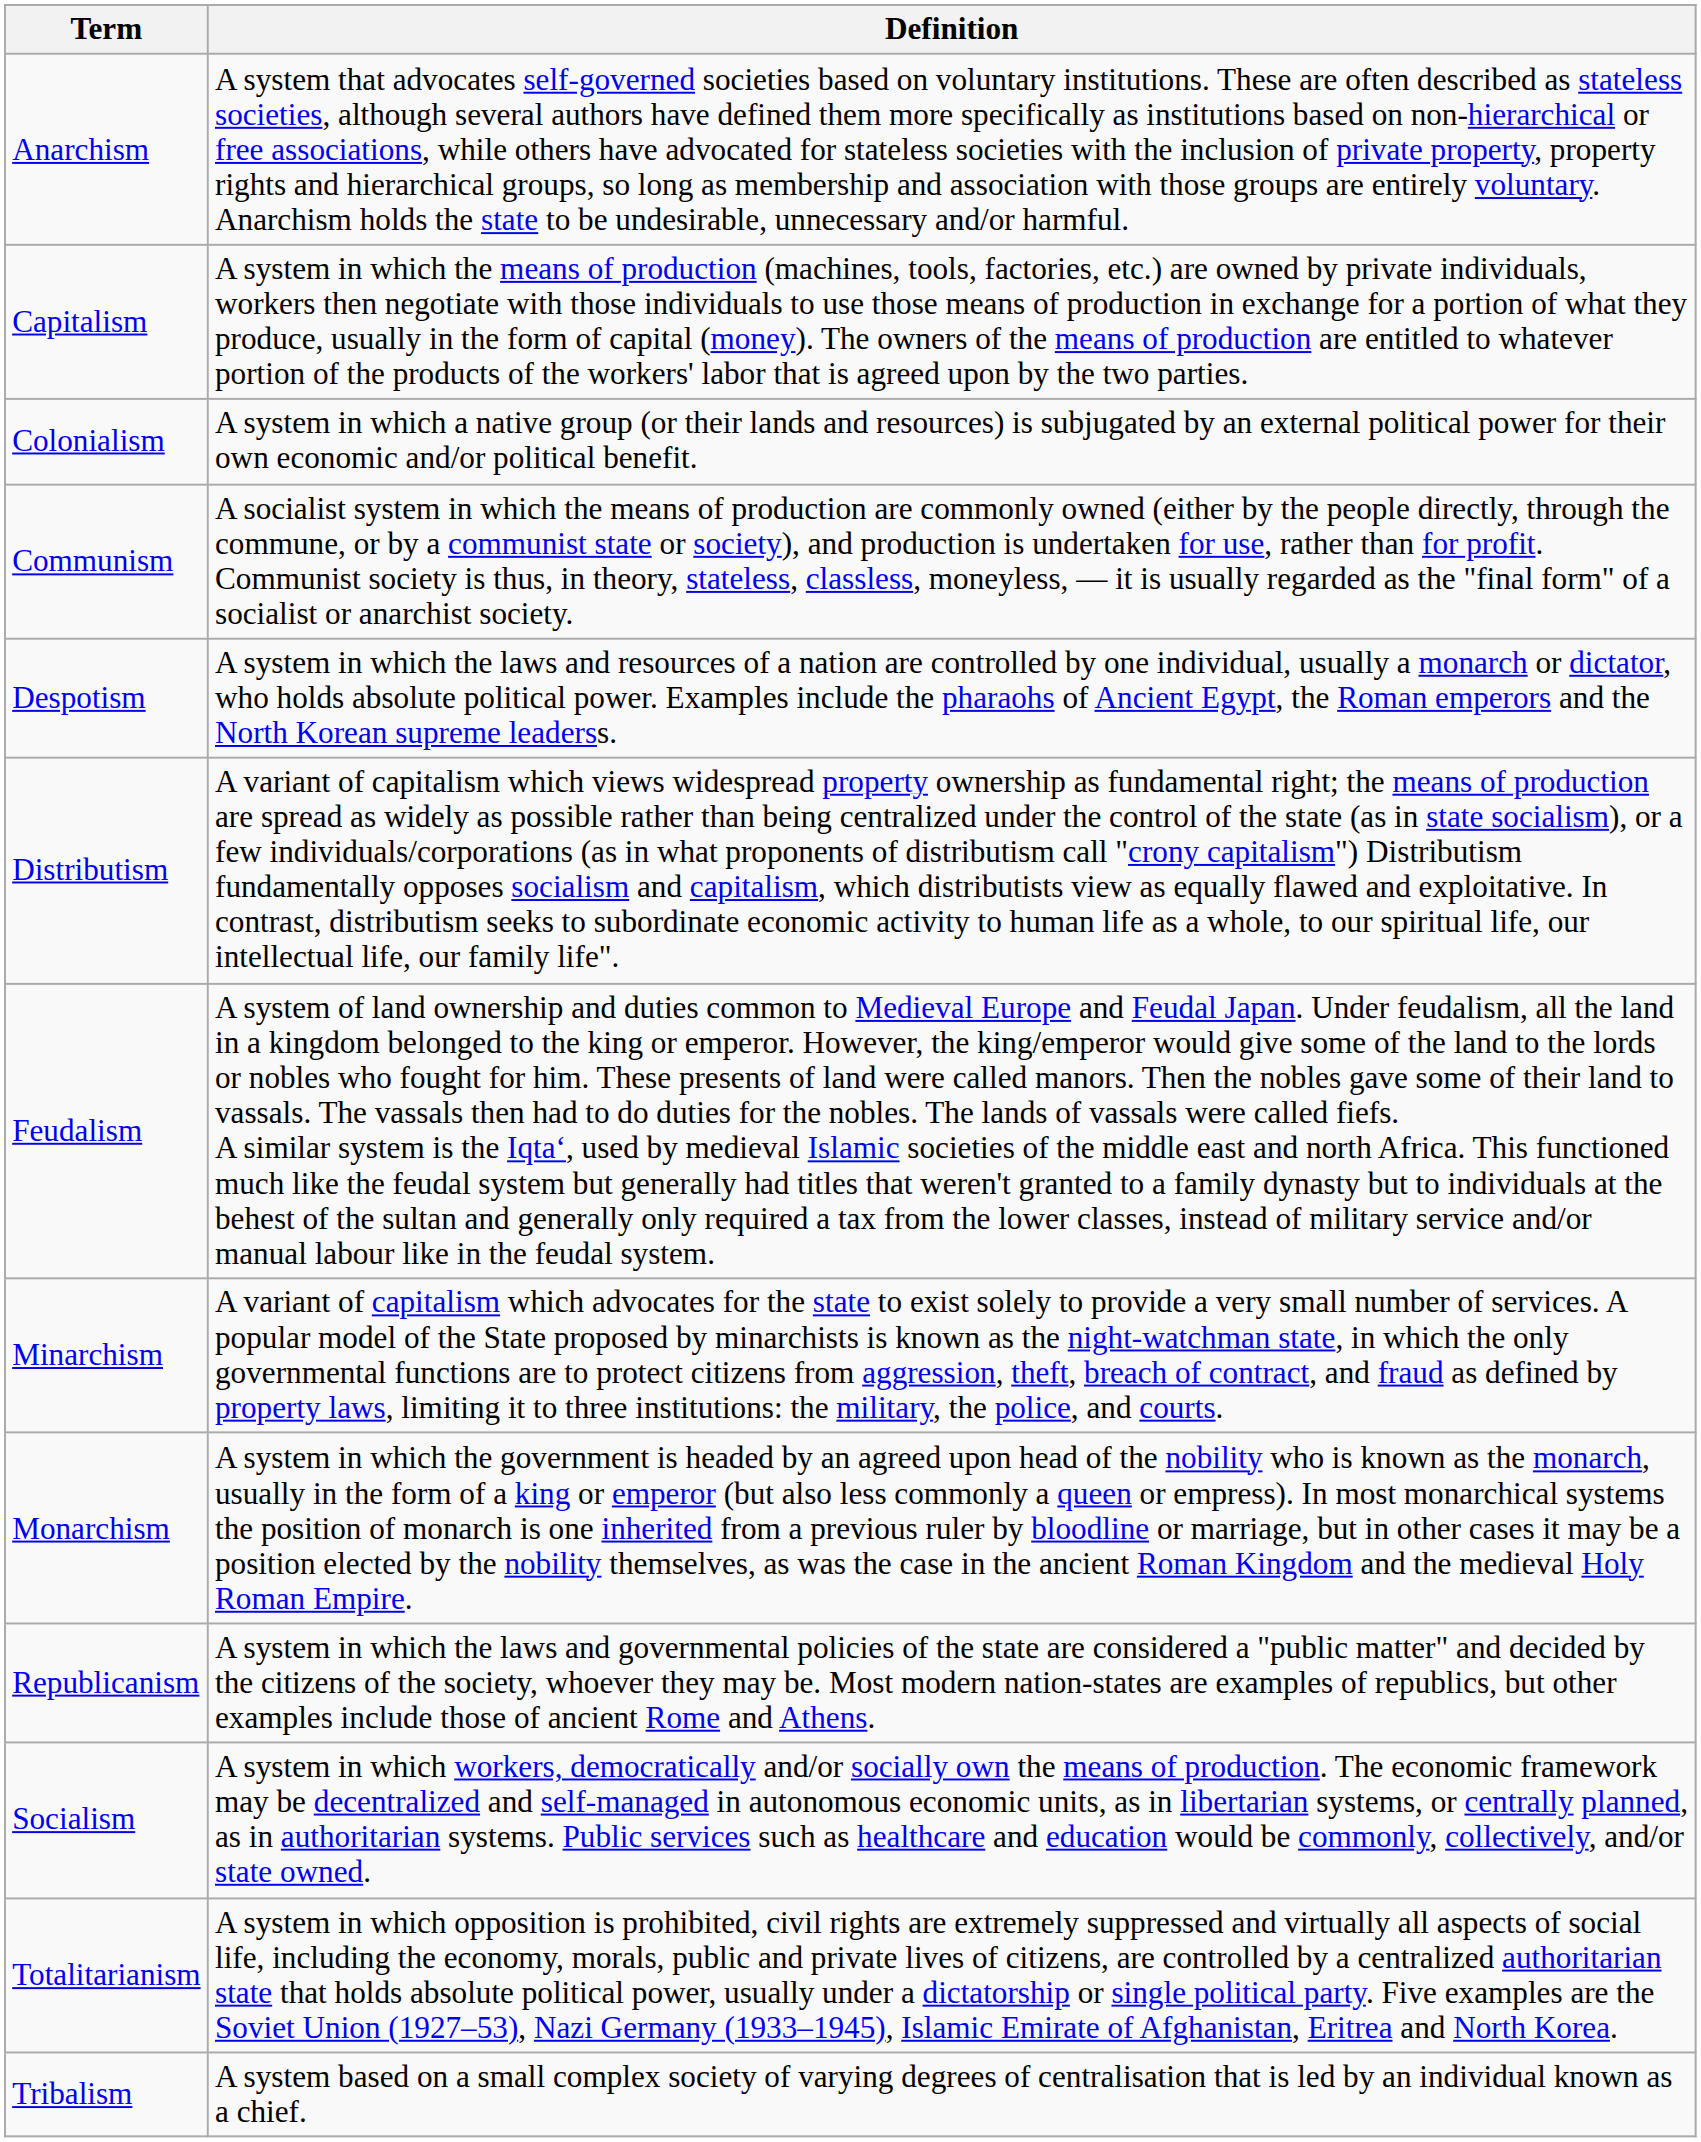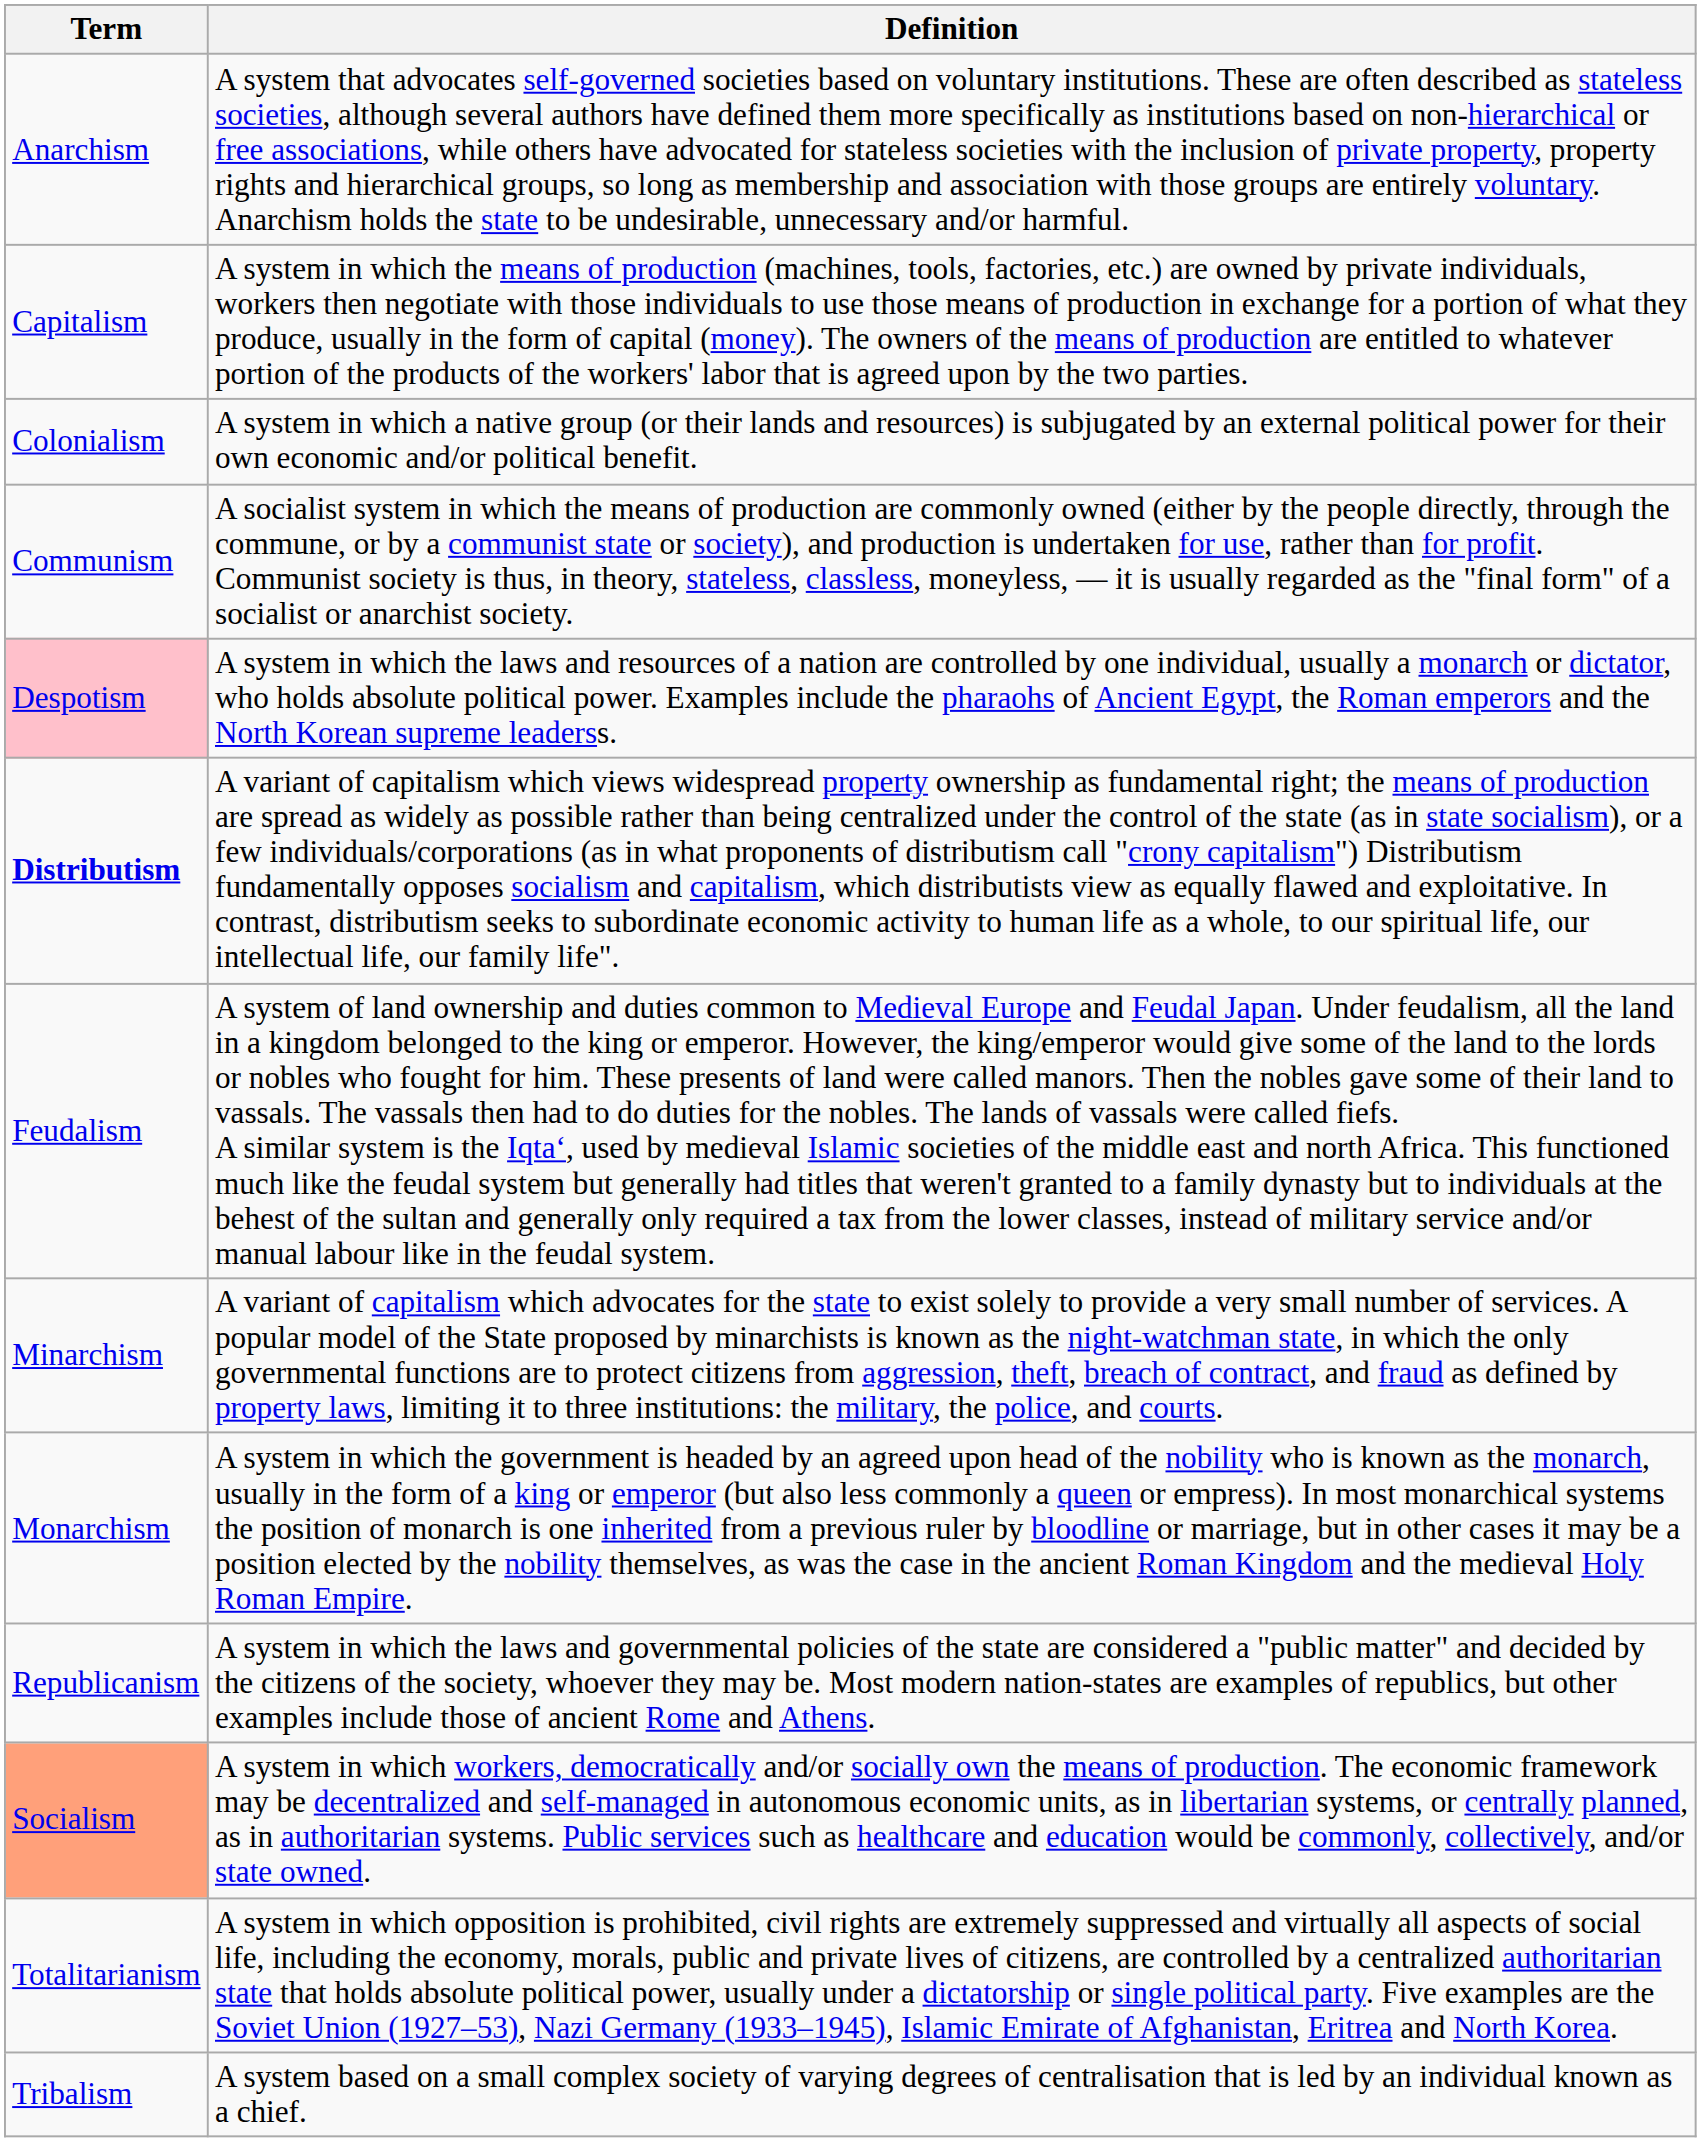(79, 697) no background -> (79, 697) pink background
(90, 870) normal -> (96, 870) bold
(74, 1819) no background -> (74, 1819) lightsalmon background
